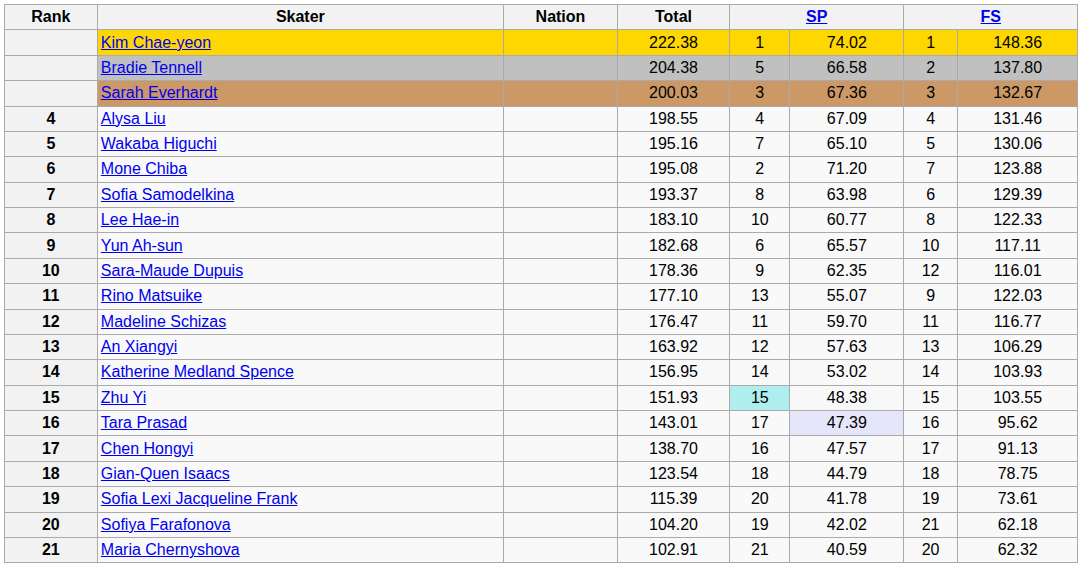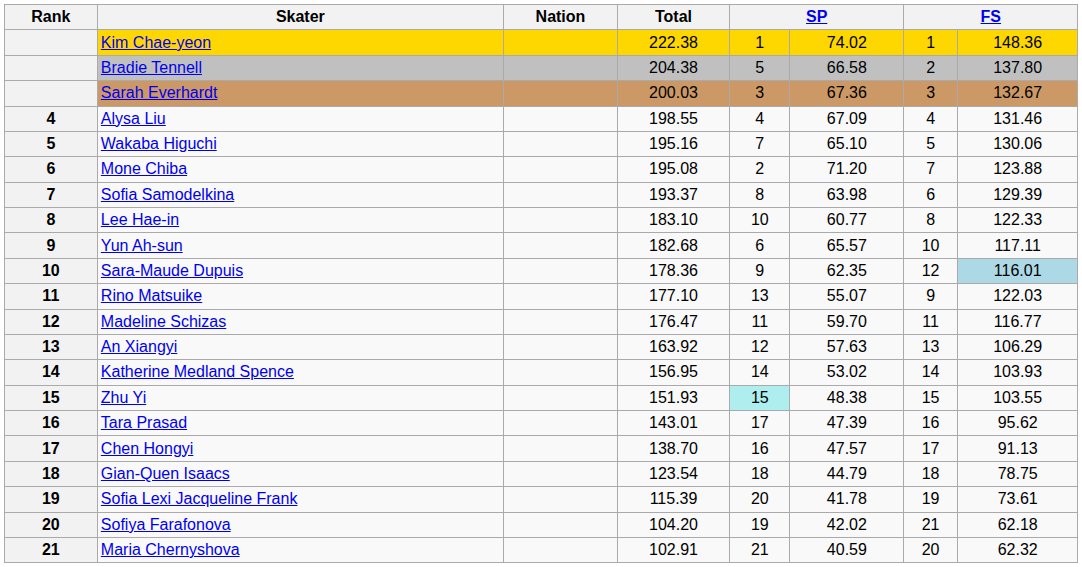(1018, 270) no background -> (1018, 270) lightblue background
(847, 423) lavender background -> (847, 423) no background
